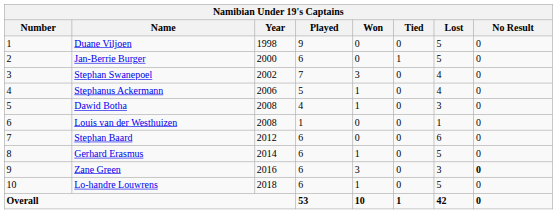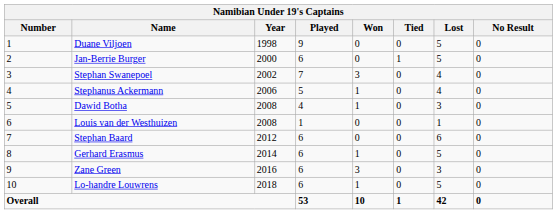(479, 169) bold -> (479, 169) normal
